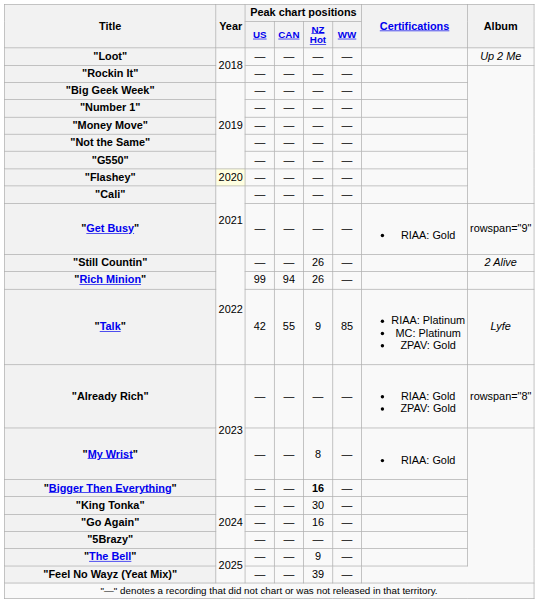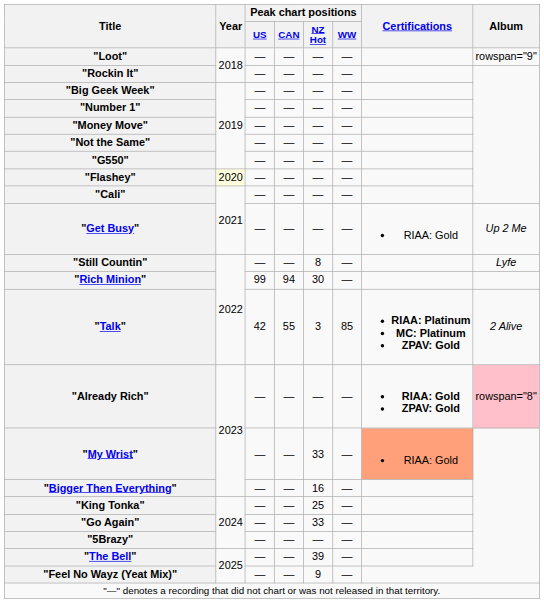(501, 56) Up 2 Me -> (506, 56) rowspan="9"
(501, 229) rowspan="9" -> (506, 229) Up 2 Me
(318, 263) 26 -> (318, 263) 8
(501, 263) 2 Alive -> (506, 263) Lyfe
(318, 280) 26 -> (318, 280) 30
(318, 327) 9 -> (318, 327) 3
(415, 333) normal -> (417, 333) bold
(501, 327) Lyfe -> (506, 327) 2 Alive
(415, 403) normal -> (417, 403) bold
(501, 396) no background -> (506, 396) pink background
(318, 454) 8 -> (318, 454) 33
(415, 460) no background -> (417, 460) lightsalmon background
(318, 488) bold -> (318, 488) normal
(318, 505) 30 -> (318, 505) 25
(318, 522) 16 -> (318, 522) 33
(318, 557) 9 -> (318, 557) 39
(318, 574) 39 -> (318, 574) 9
